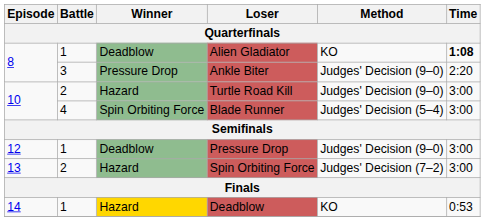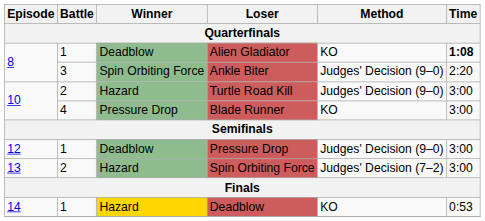(139, 71) Pressure Drop -> (152, 71) Spin Orbiting Force
(152, 110) Spin Orbiting Force -> (139, 110) Pressure Drop
(382, 110) Judges' Decision (5–4) -> (329, 110) KO
